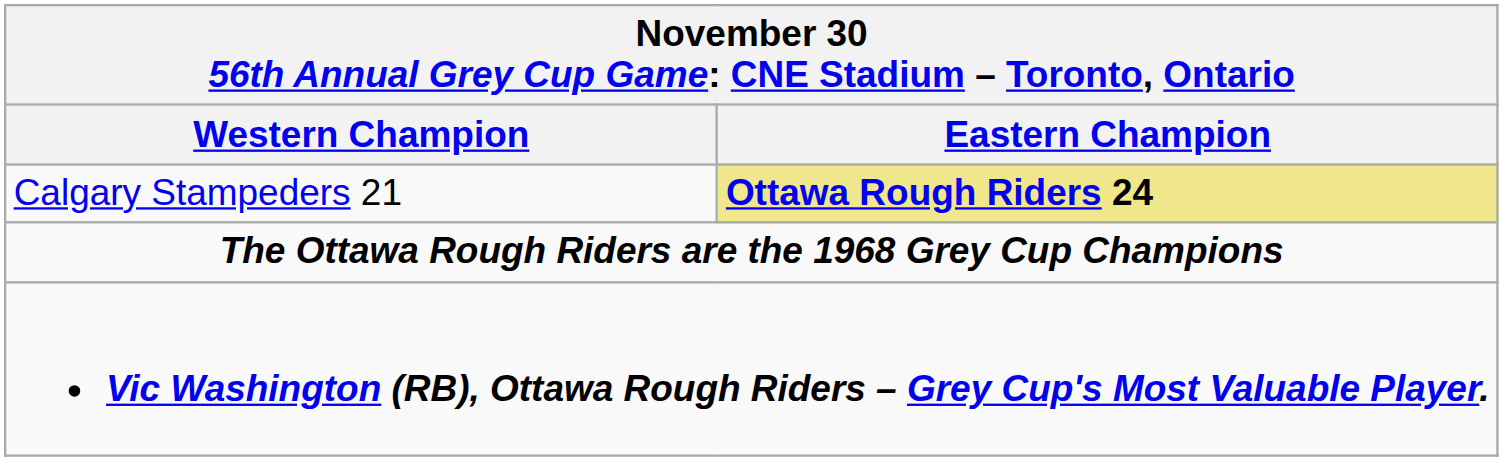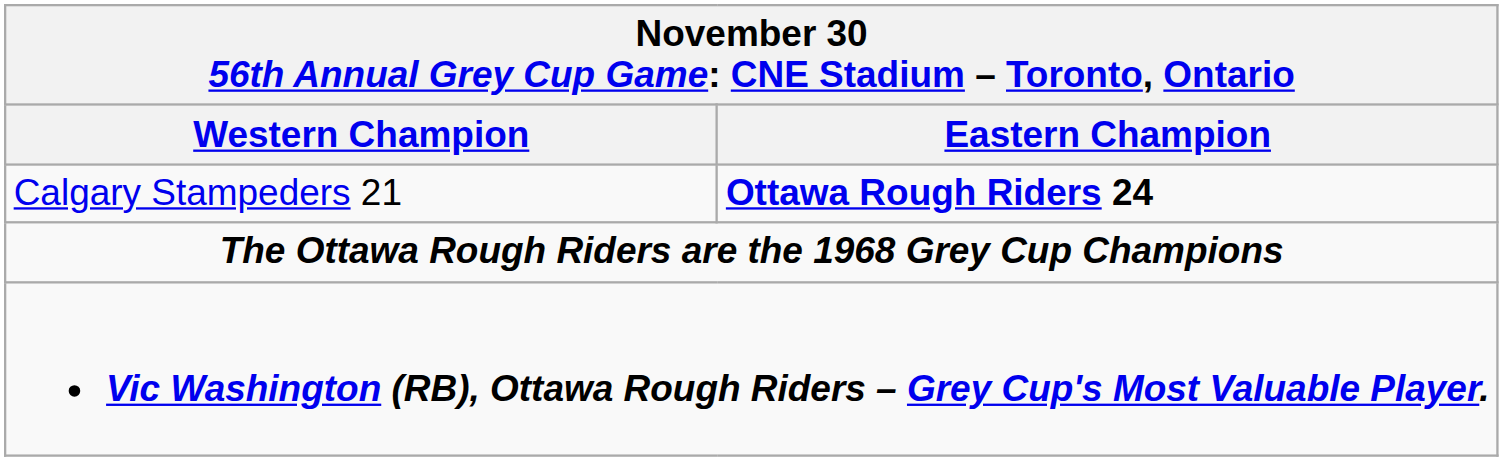(939, 192) khaki background -> (939, 192) no background
